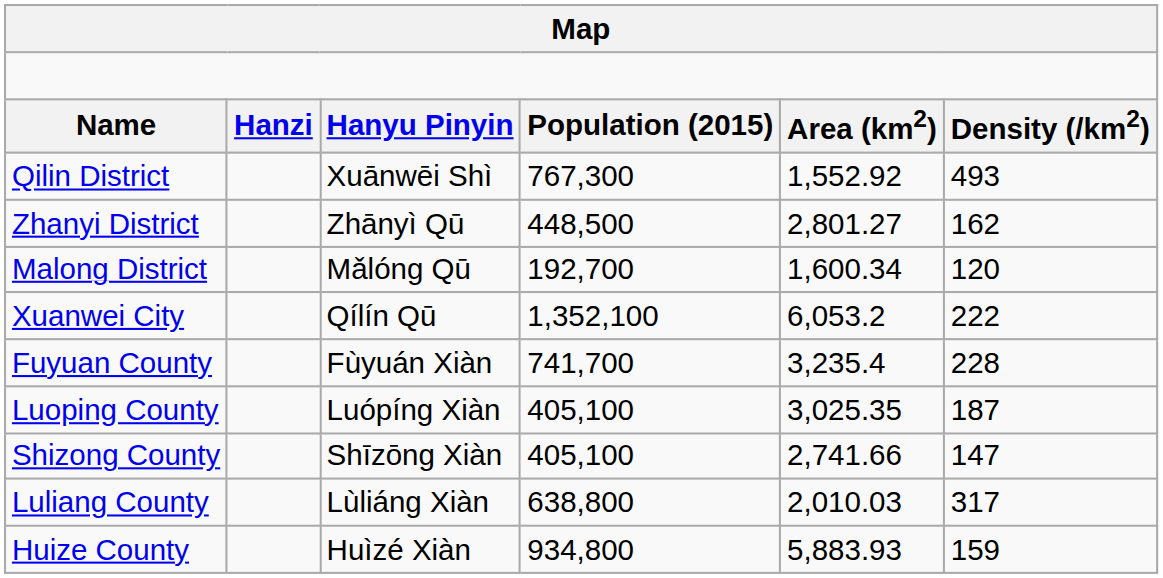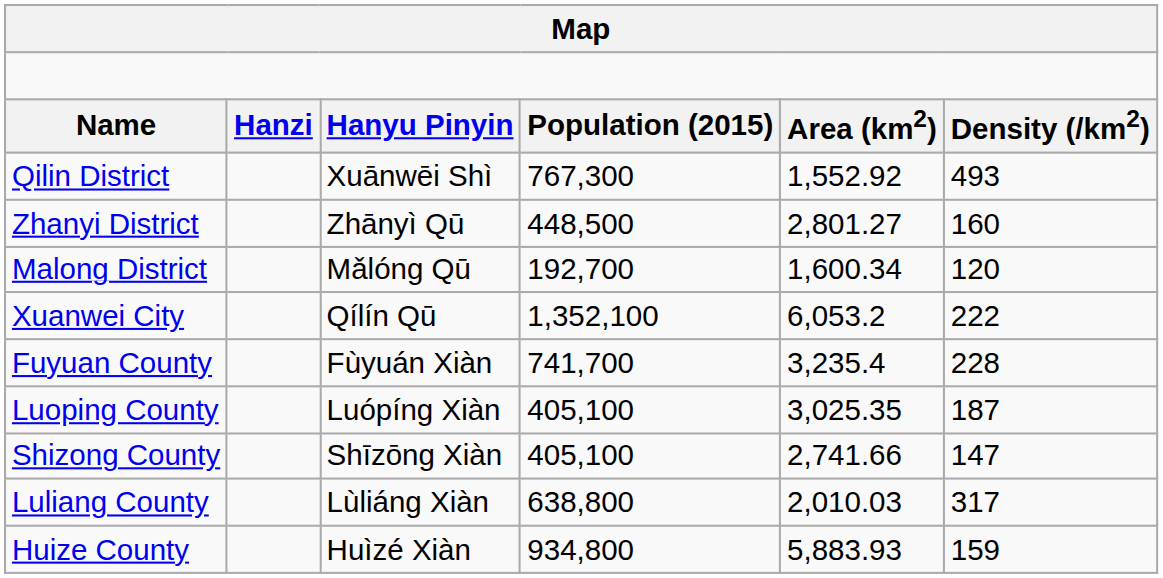(975, 223) 162 -> (975, 223) 160
